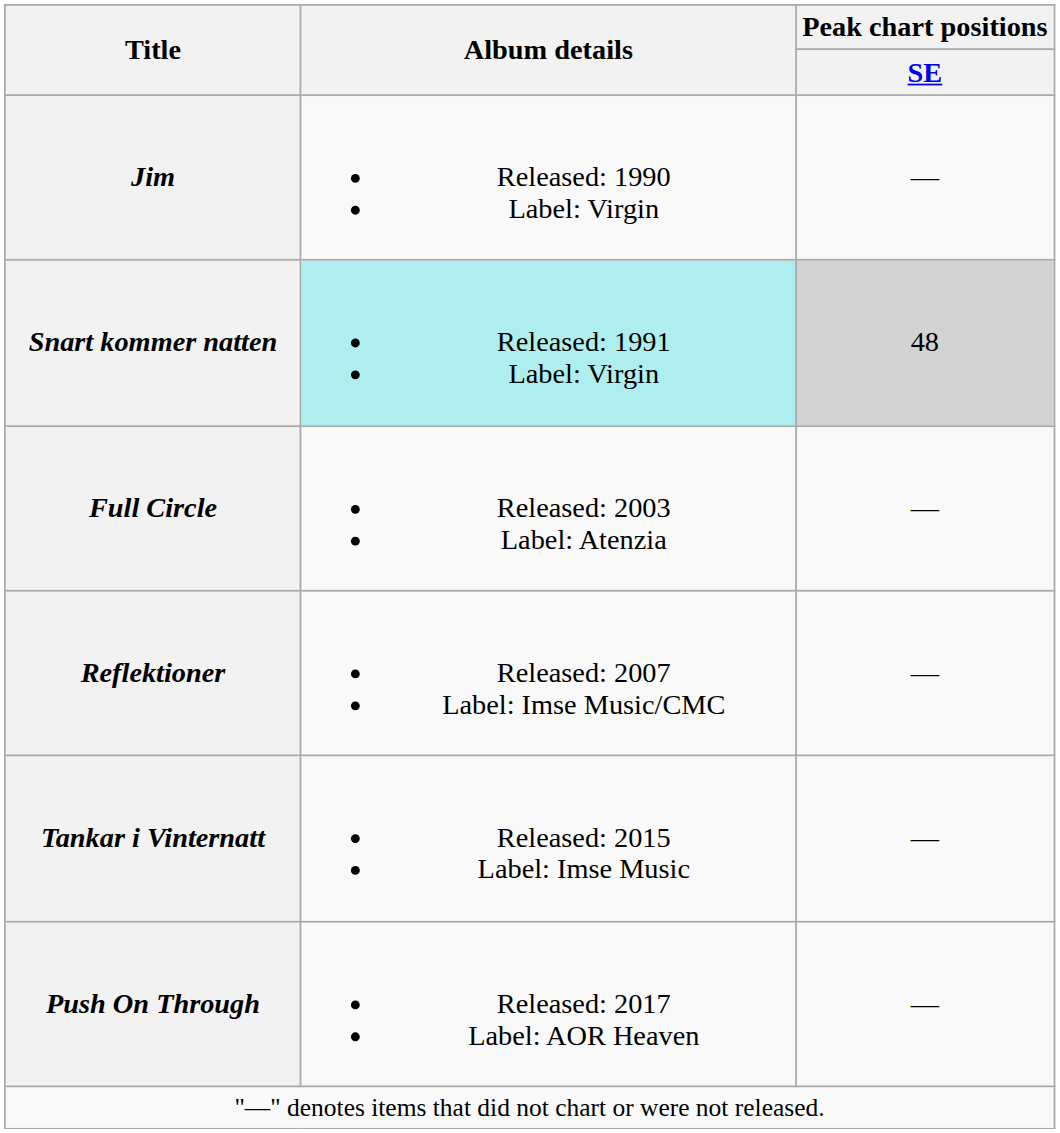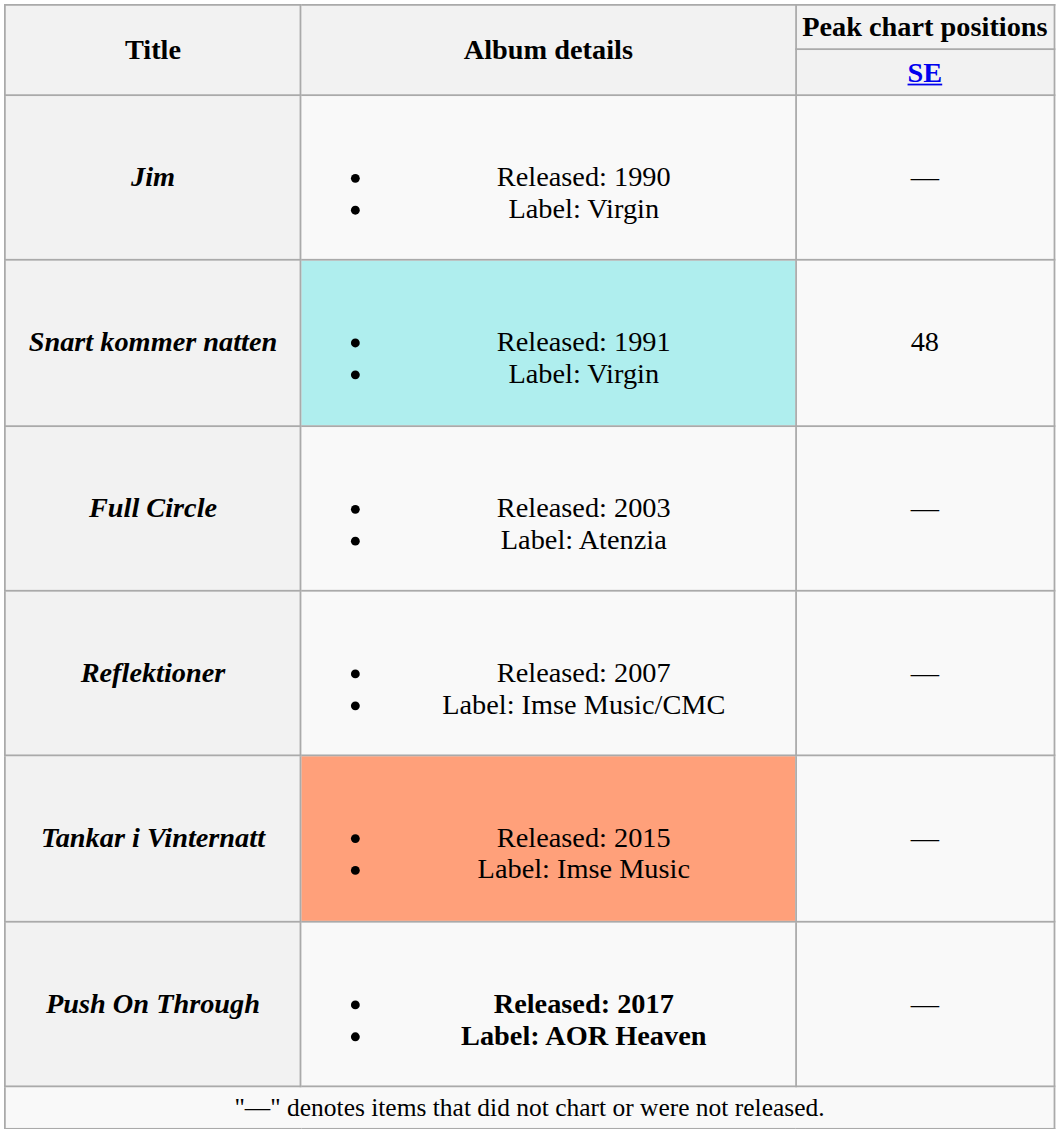(925, 342) lightgrey background -> (925, 342) no background
(548, 854) no background -> (548, 854) lightsalmon background
(548, 1020) normal -> (548, 1020) bold
